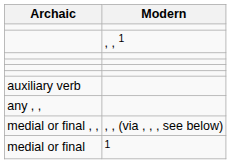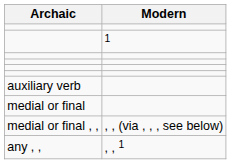(114, 41) , , 1 -> (107, 39) 1
(24, 105) any , , -> (46, 105) medial or final
(46, 147) medial or final -> (24, 147) any , ,
(107, 144) 1 -> (114, 147) , , 1
